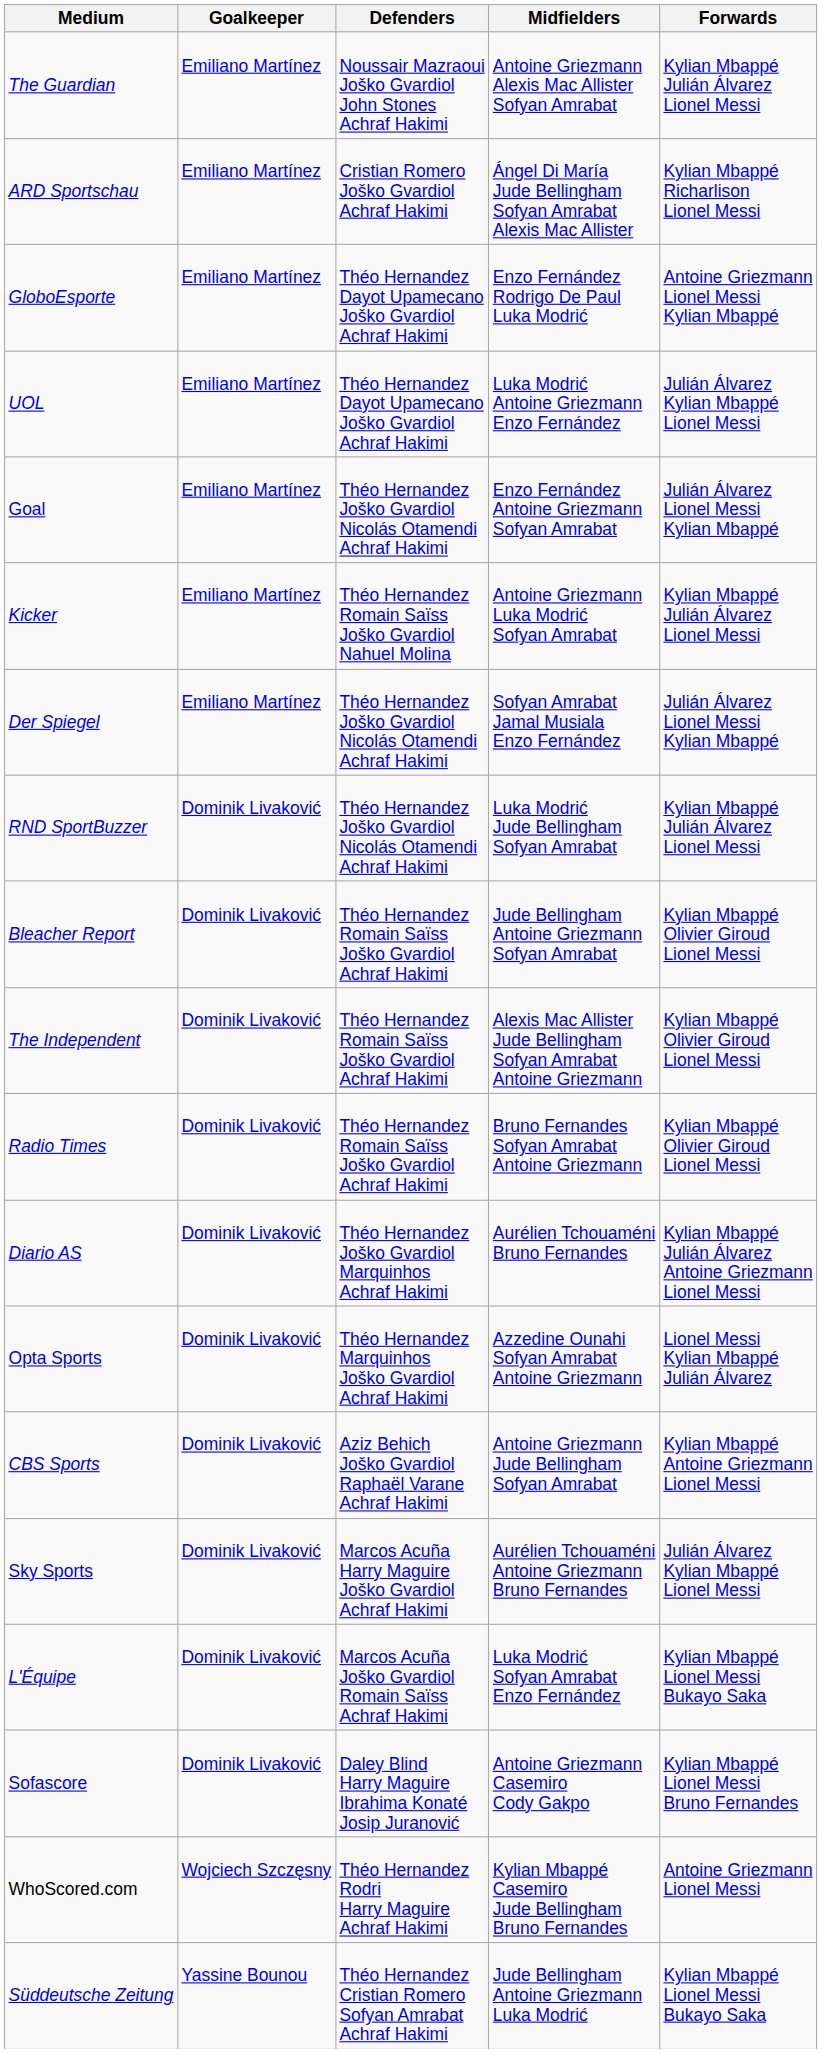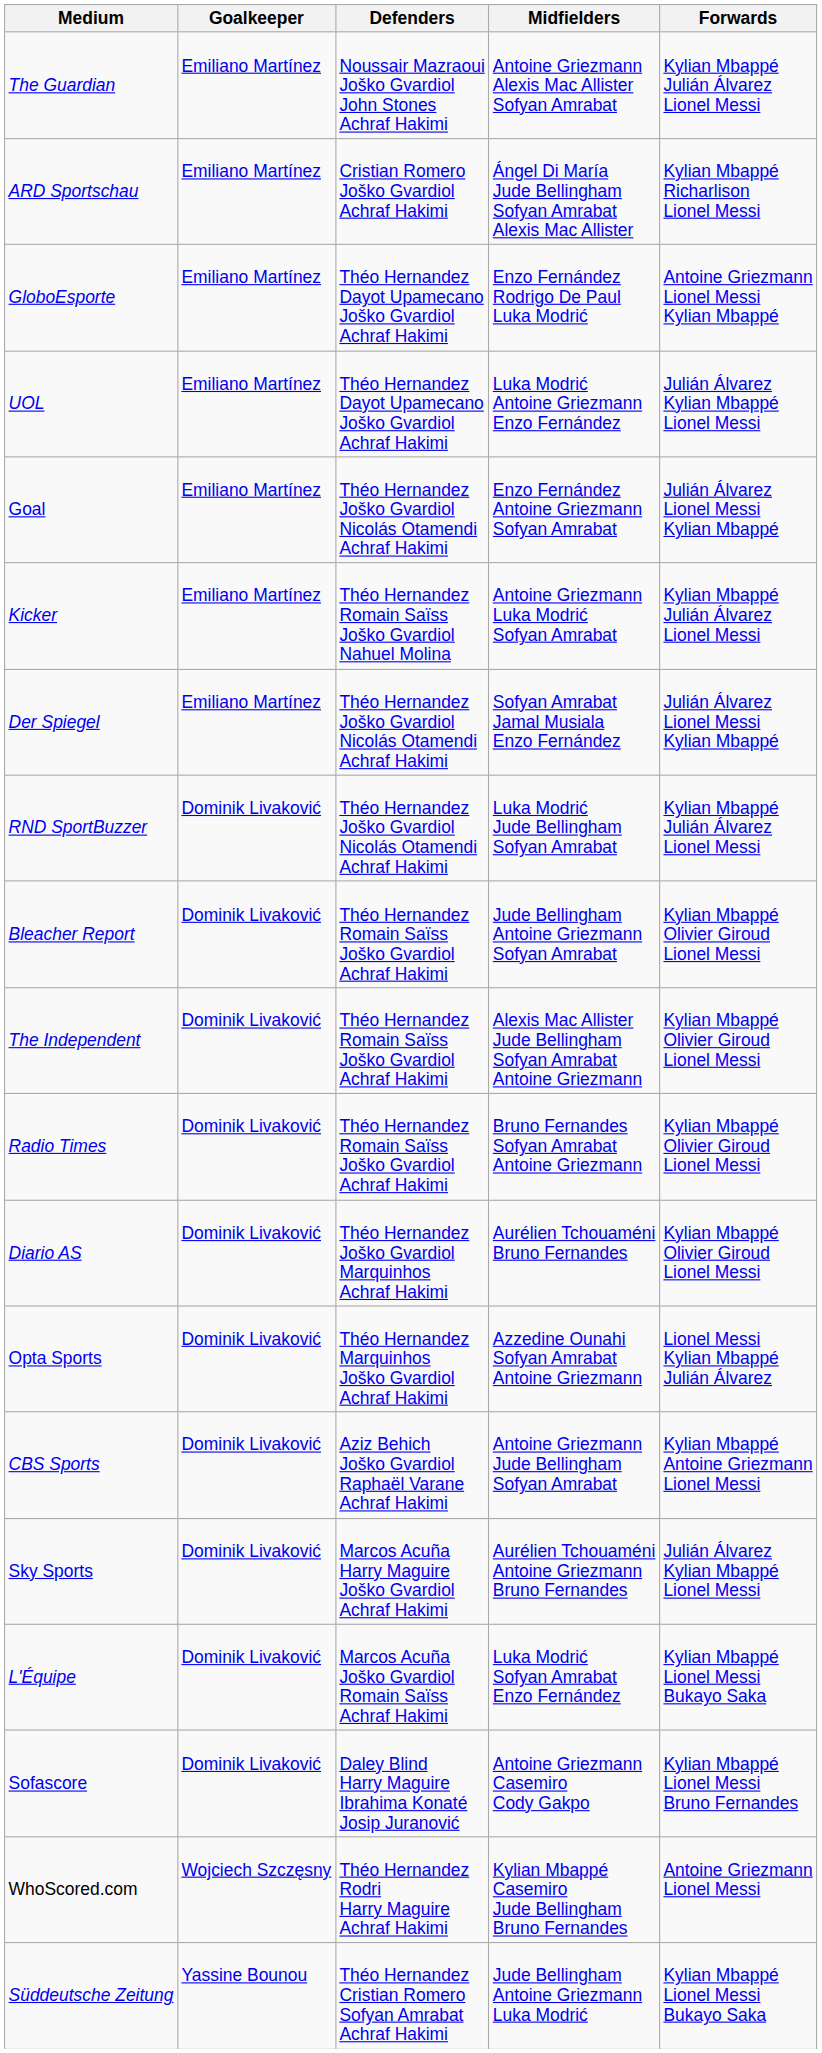(738, 1262) Kylian Mbappé Julián Álvarez Antoine Griezmann Lionel Messi -> (721, 1252) Kylian Mbappé Olivier Giroud Lionel Messi
